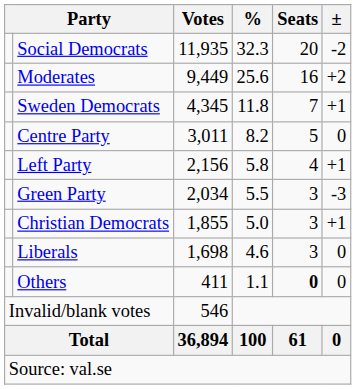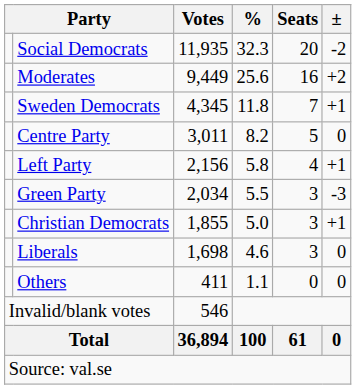(314, 281) bold -> (314, 281) normal
